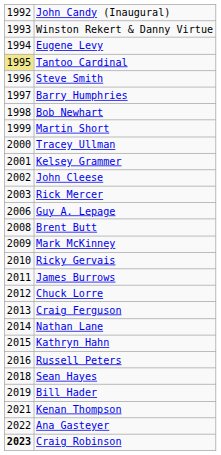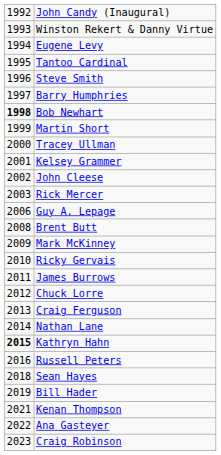(19, 62) khaki background -> (19, 62) no background
(19, 112) normal -> (19, 112) bold
(19, 343) normal -> (19, 343) bold
(19, 442) bold -> (19, 442) normal
